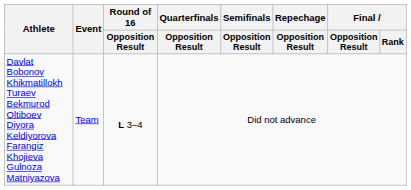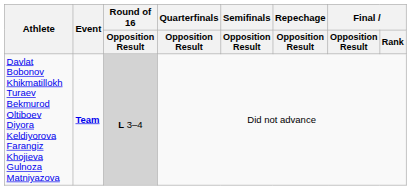(87, 120) normal -> (88, 120) bold
(130, 125) no background -> (130, 125) lightgrey background
